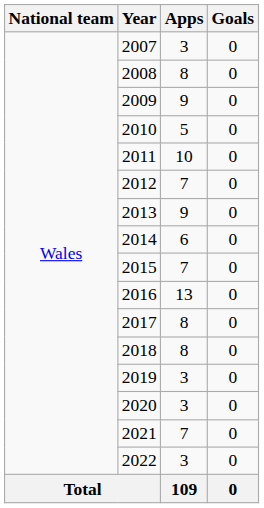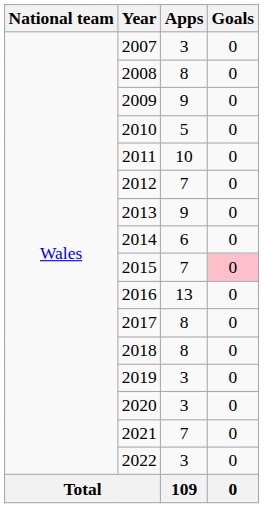(233, 267) no background -> (233, 267) pink background
